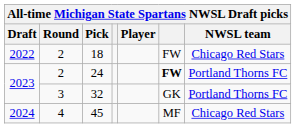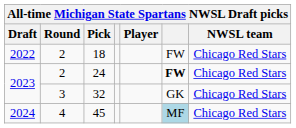(238, 73) Portland Thorns FC -> (240, 73) Chicago Red Stars
(238, 93) Portland Thorns FC -> (240, 93) Chicago Red Stars
(172, 113) no background -> (175, 113) lightblue background
